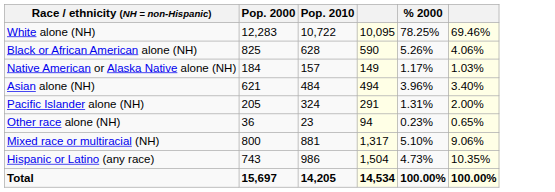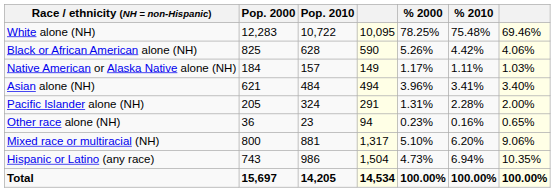+ column: (474, 13)
